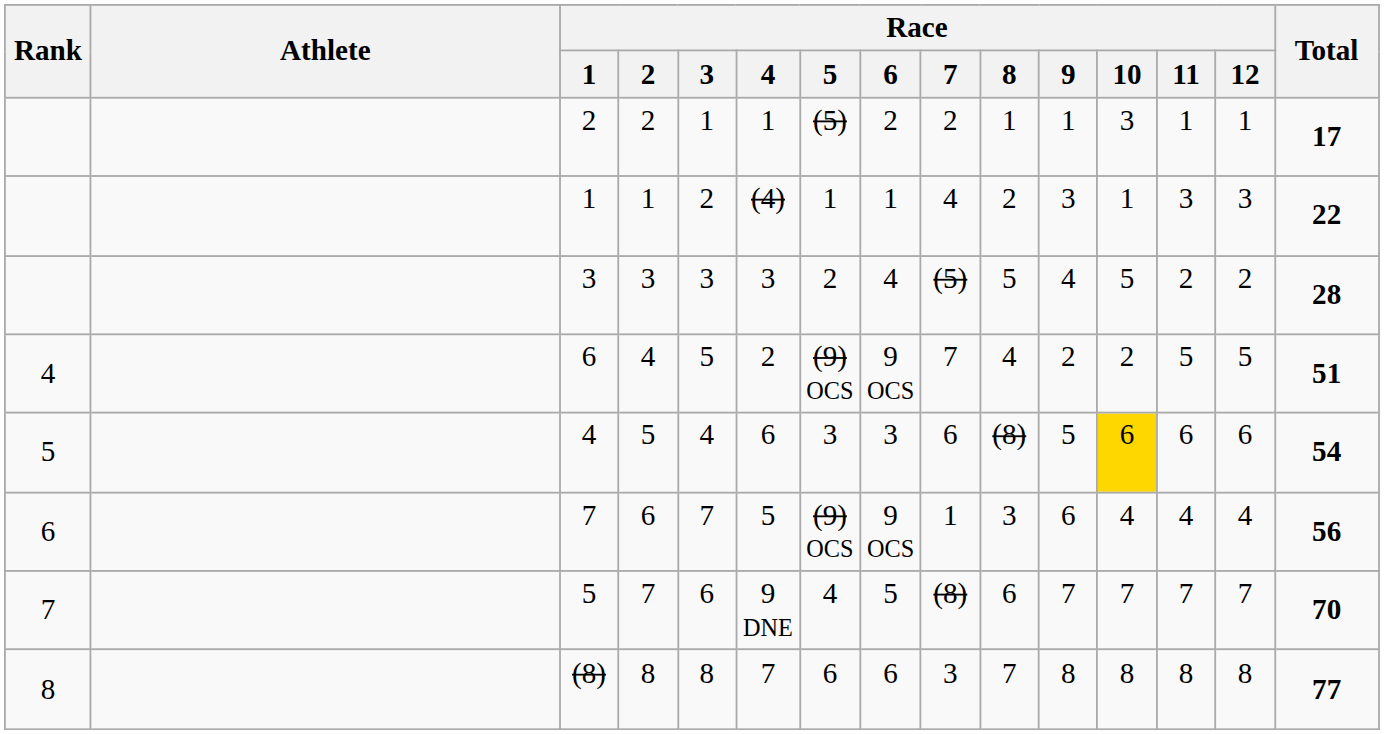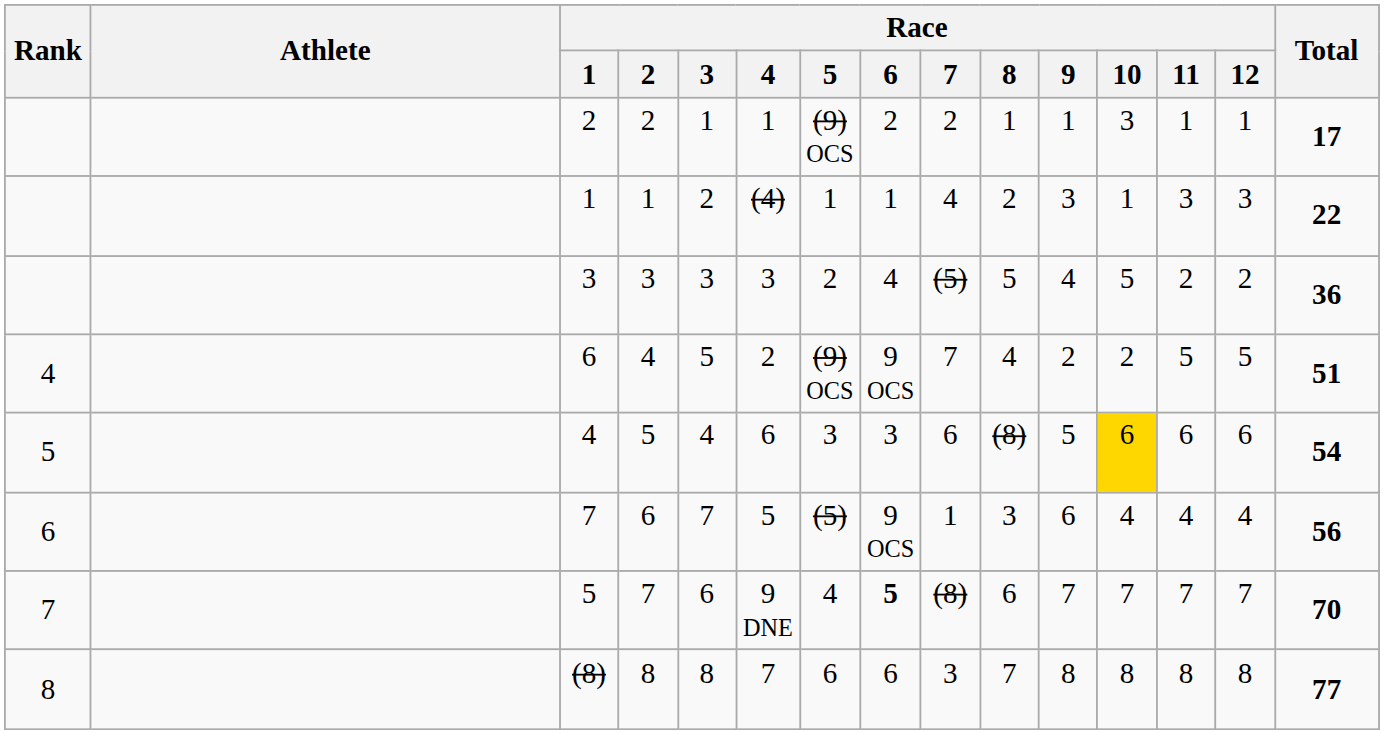(830, 136) (5) -> (830, 136) (9) OCS
(1327, 294) 28 -> (1327, 294) 36
(830, 531) (9) OCS -> (830, 531) (5)
(891, 609) normal -> (891, 609) bold
